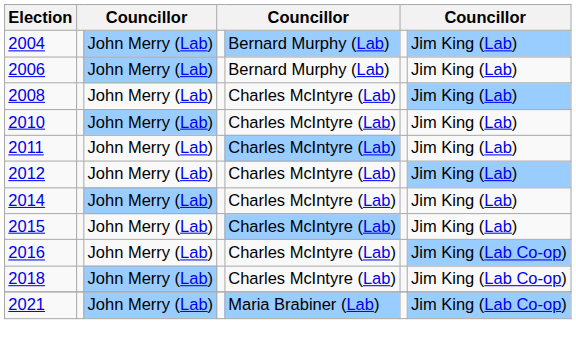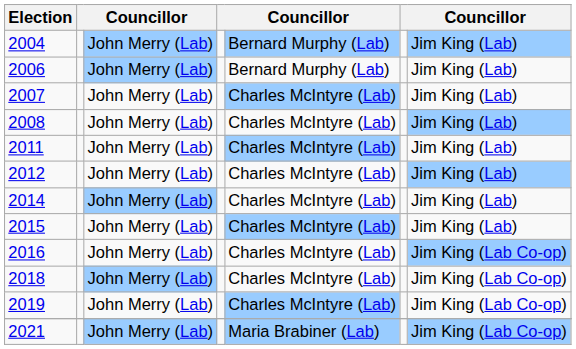+ row: (27, 95)
- row: (27, 122)
+ row: (27, 305)
